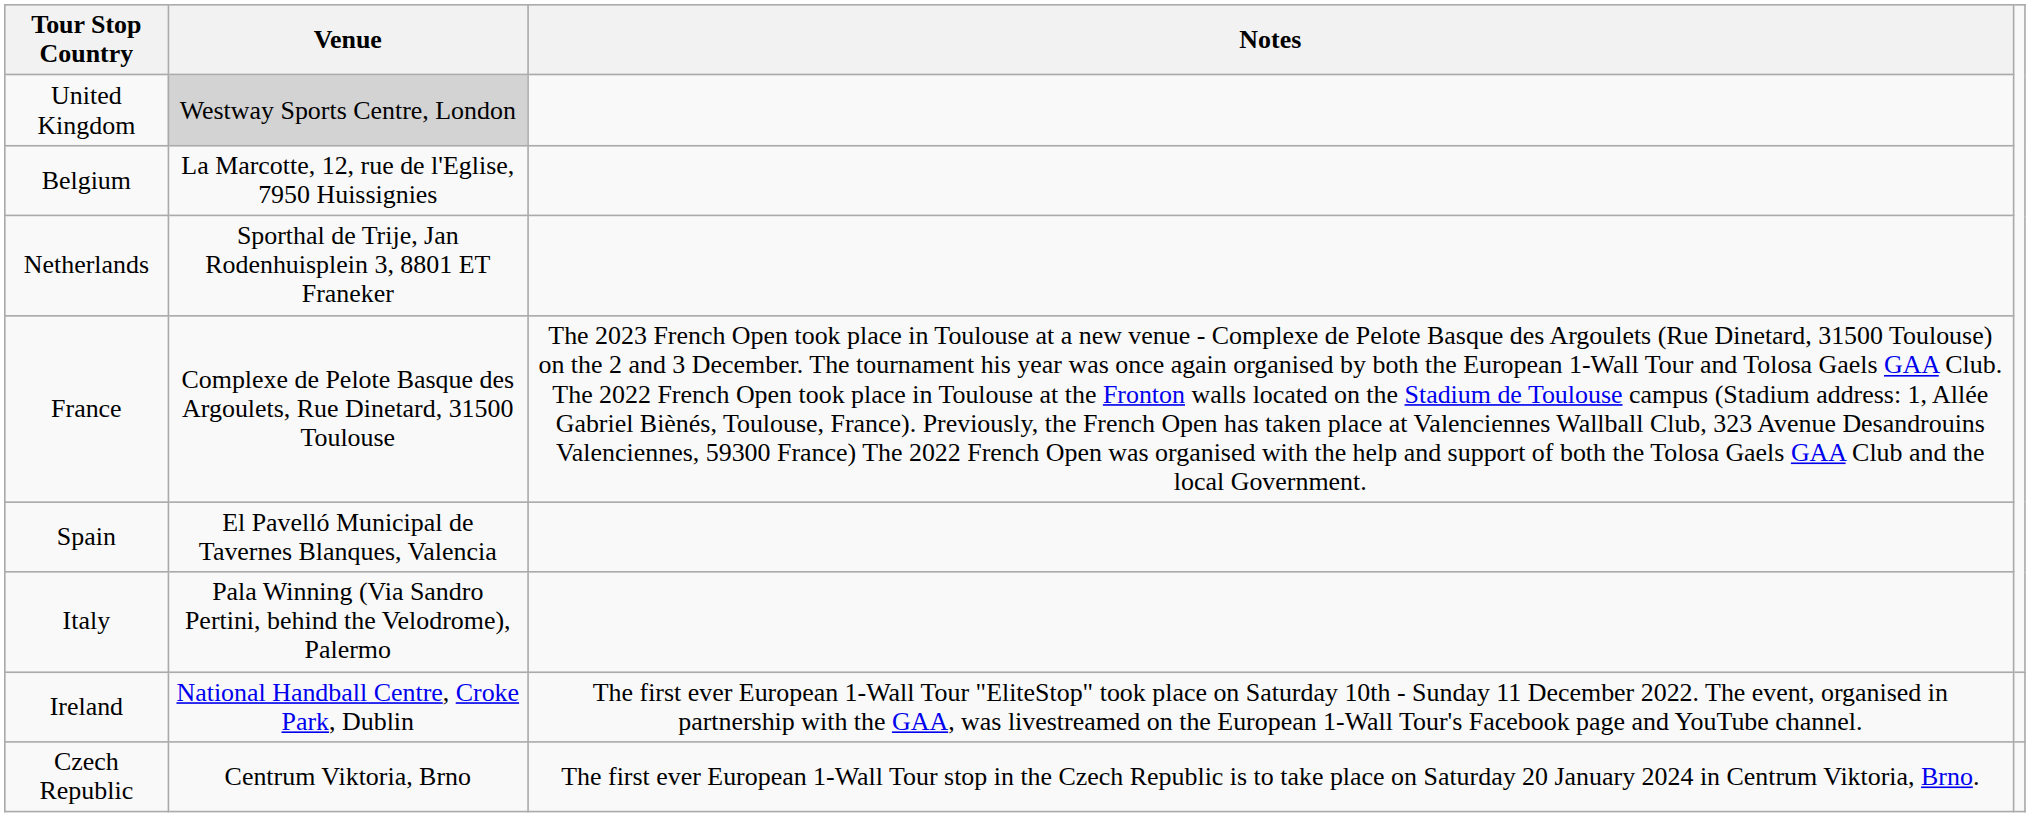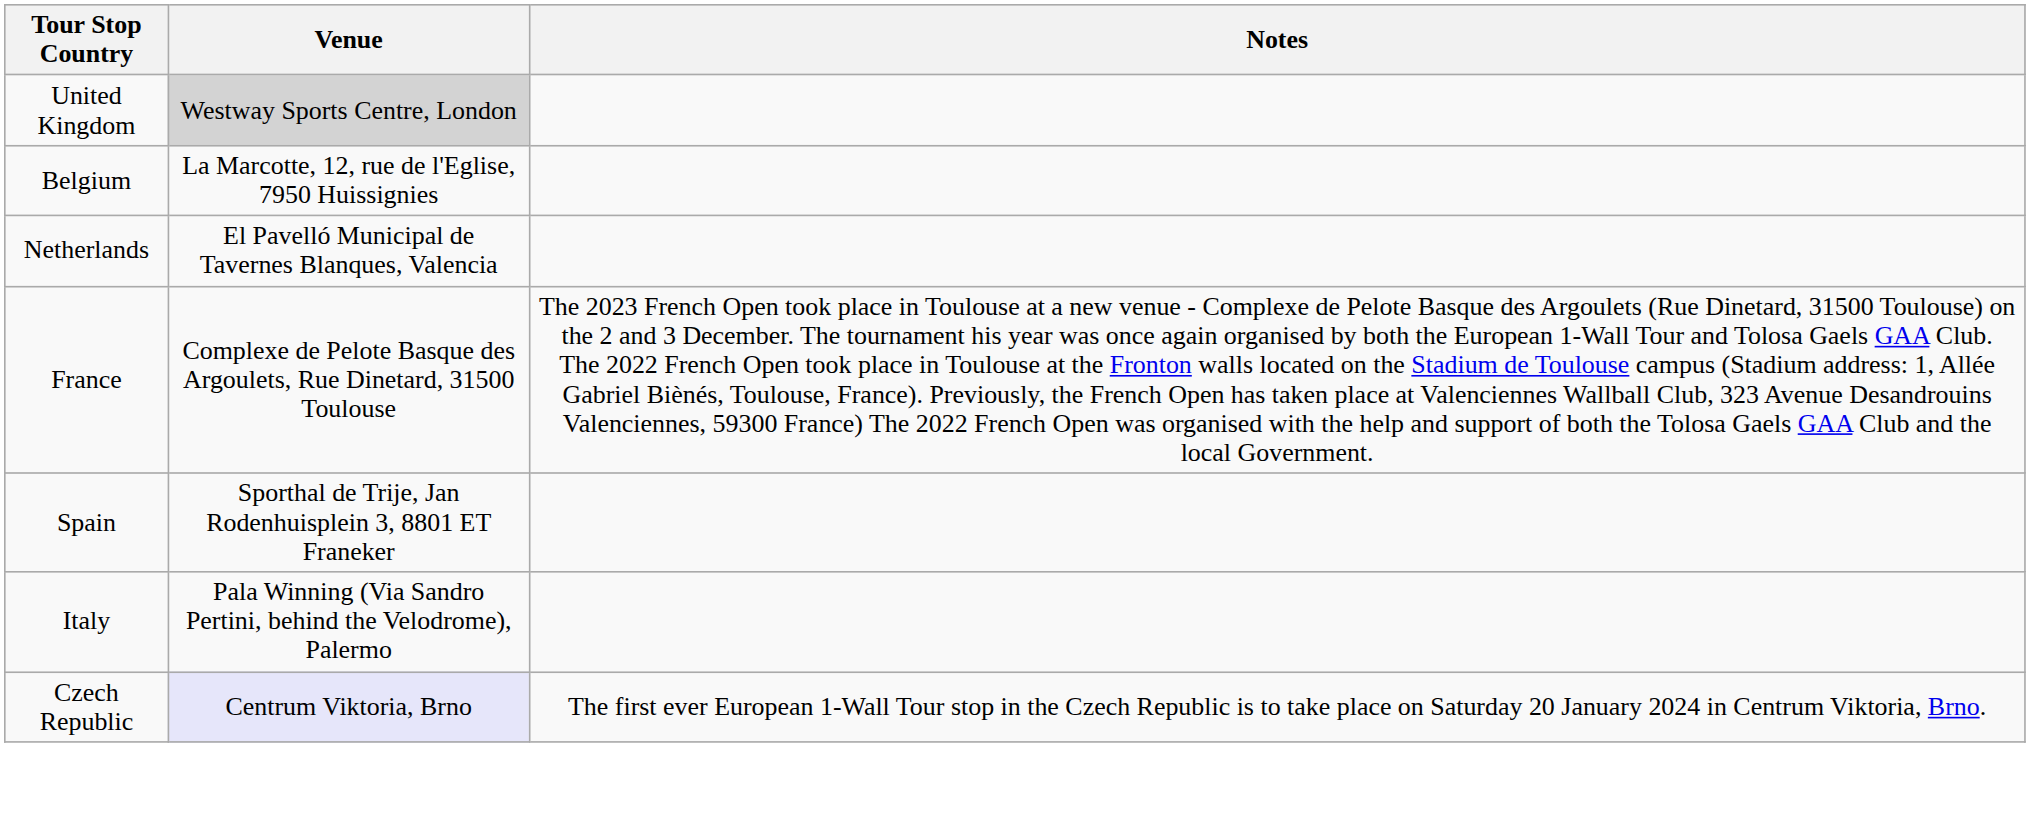(348, 265) Sporthal de Trije, Jan Rodenhuisplein 3, 8801 ET Franeker -> (349, 250) El Pavelló Municipal de Tavernes Blanques, Valencia
(348, 536) El Pavelló Municipal de Tavernes Blanques, Valencia -> (349, 522) Sporthal de Trije, Jan Rodenhuisplein 3, 8801 ET Franeker
- row: (86, 706)
(348, 776) no background -> (349, 706) lavender background
